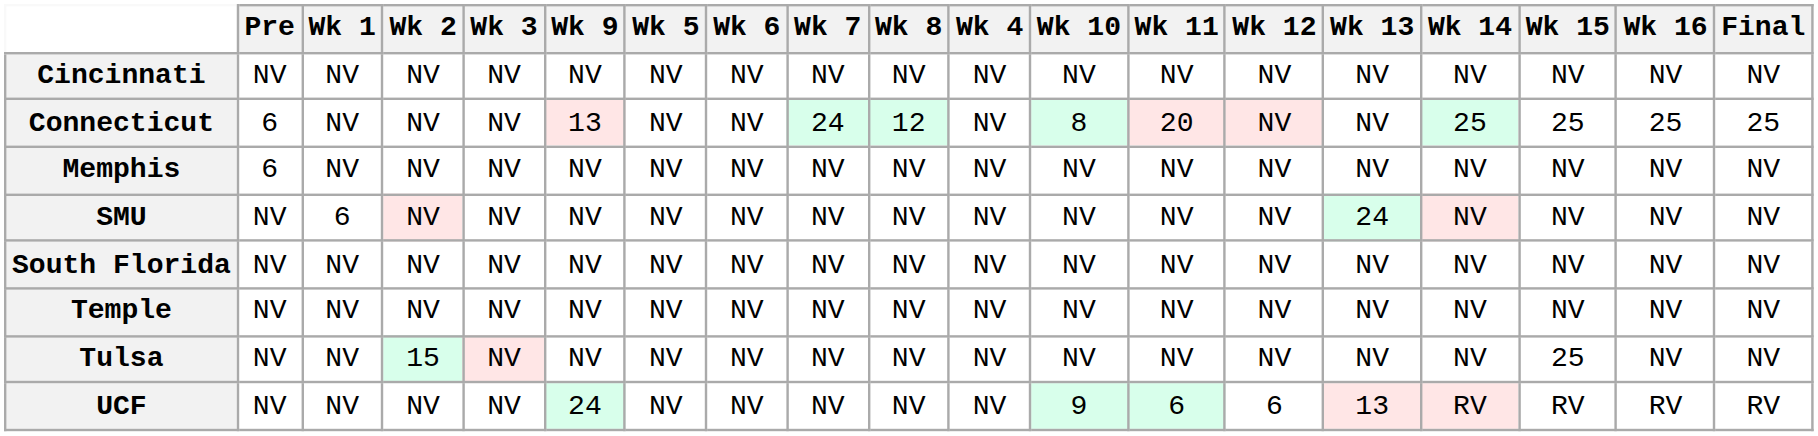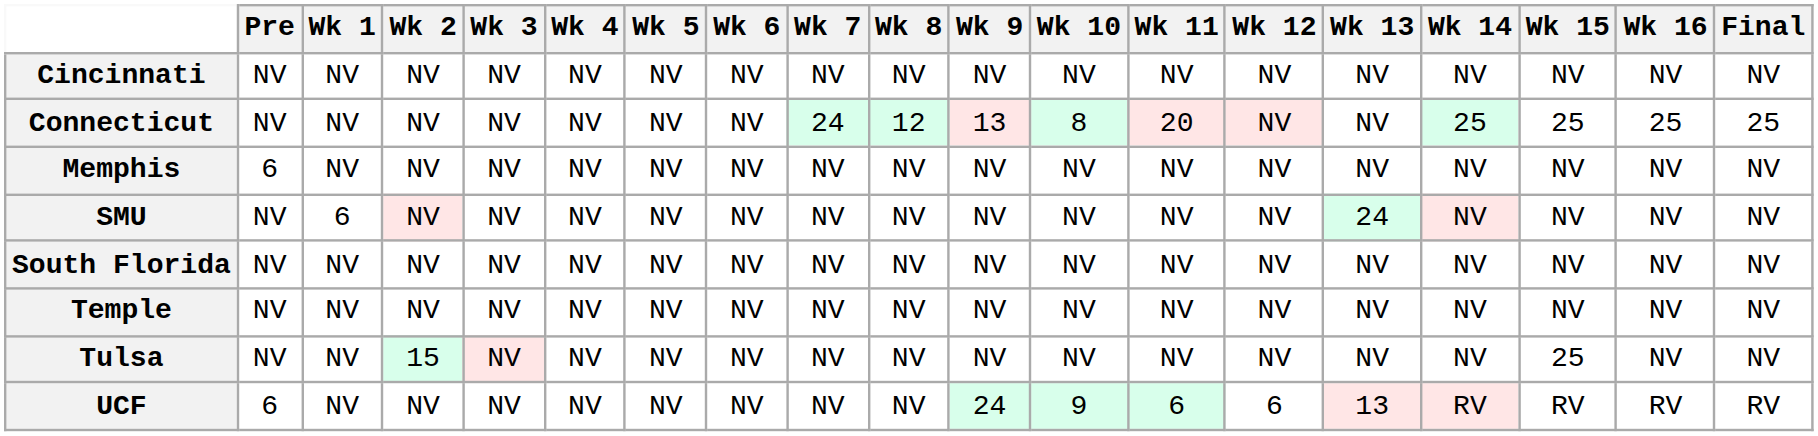columns swapped: (990, 28) <-> (585, 28)
(270, 123) 6 -> (270, 123) NV
(270, 406) NV -> (270, 406) 6
